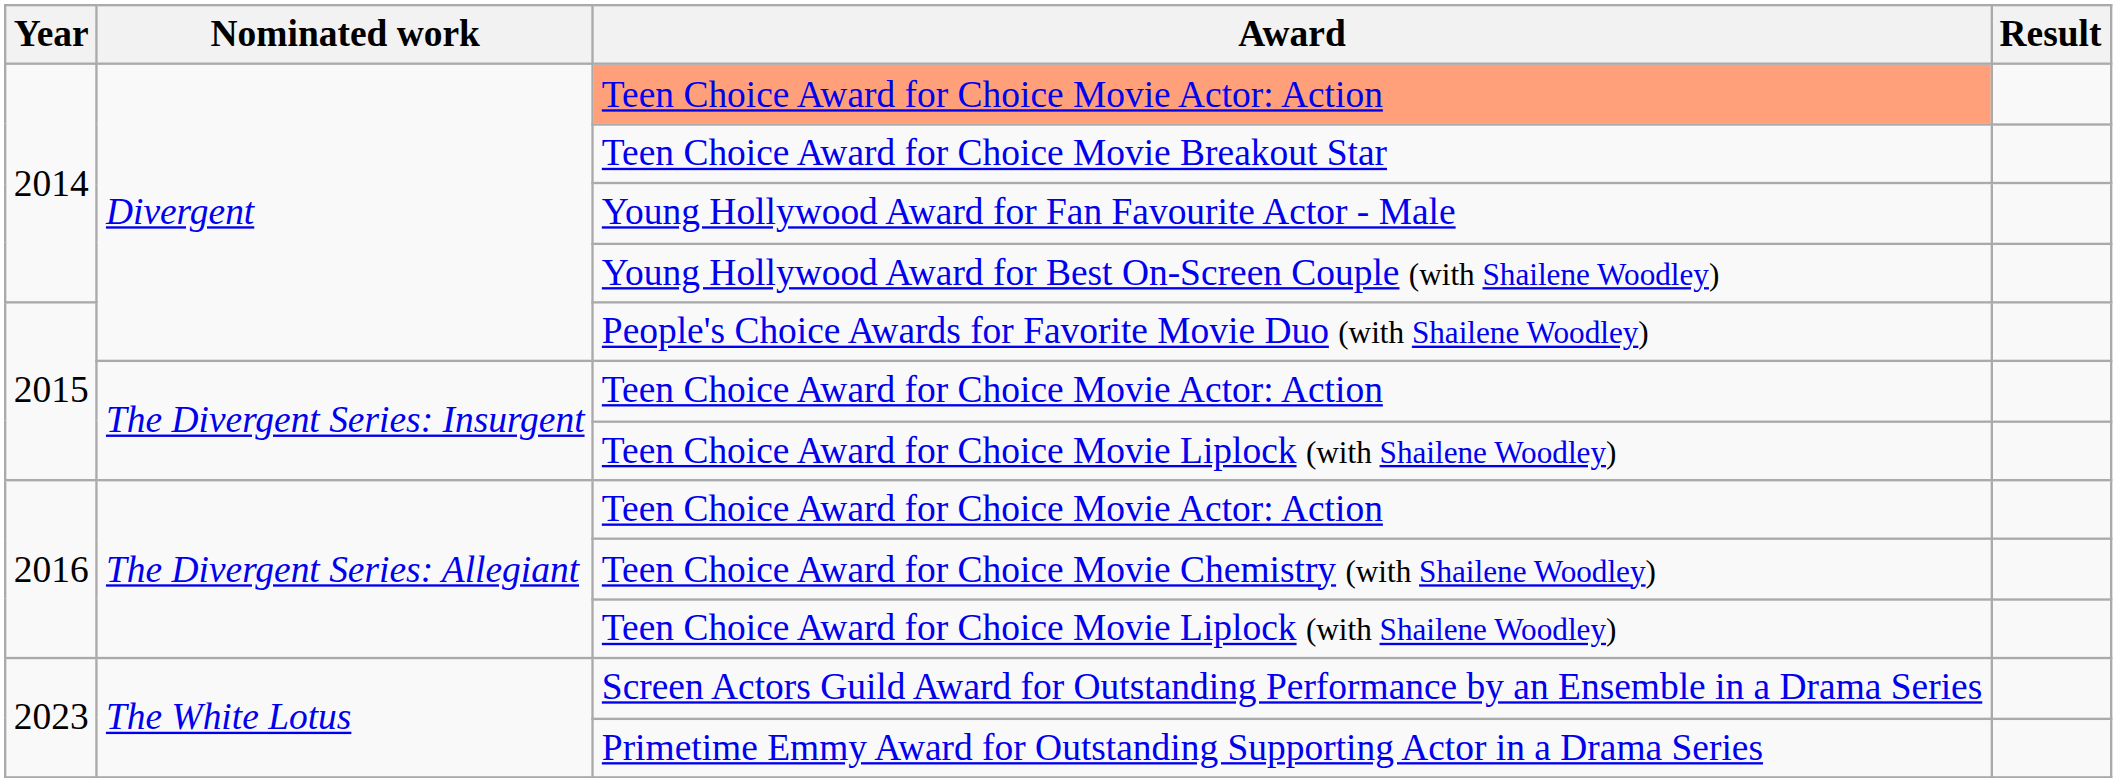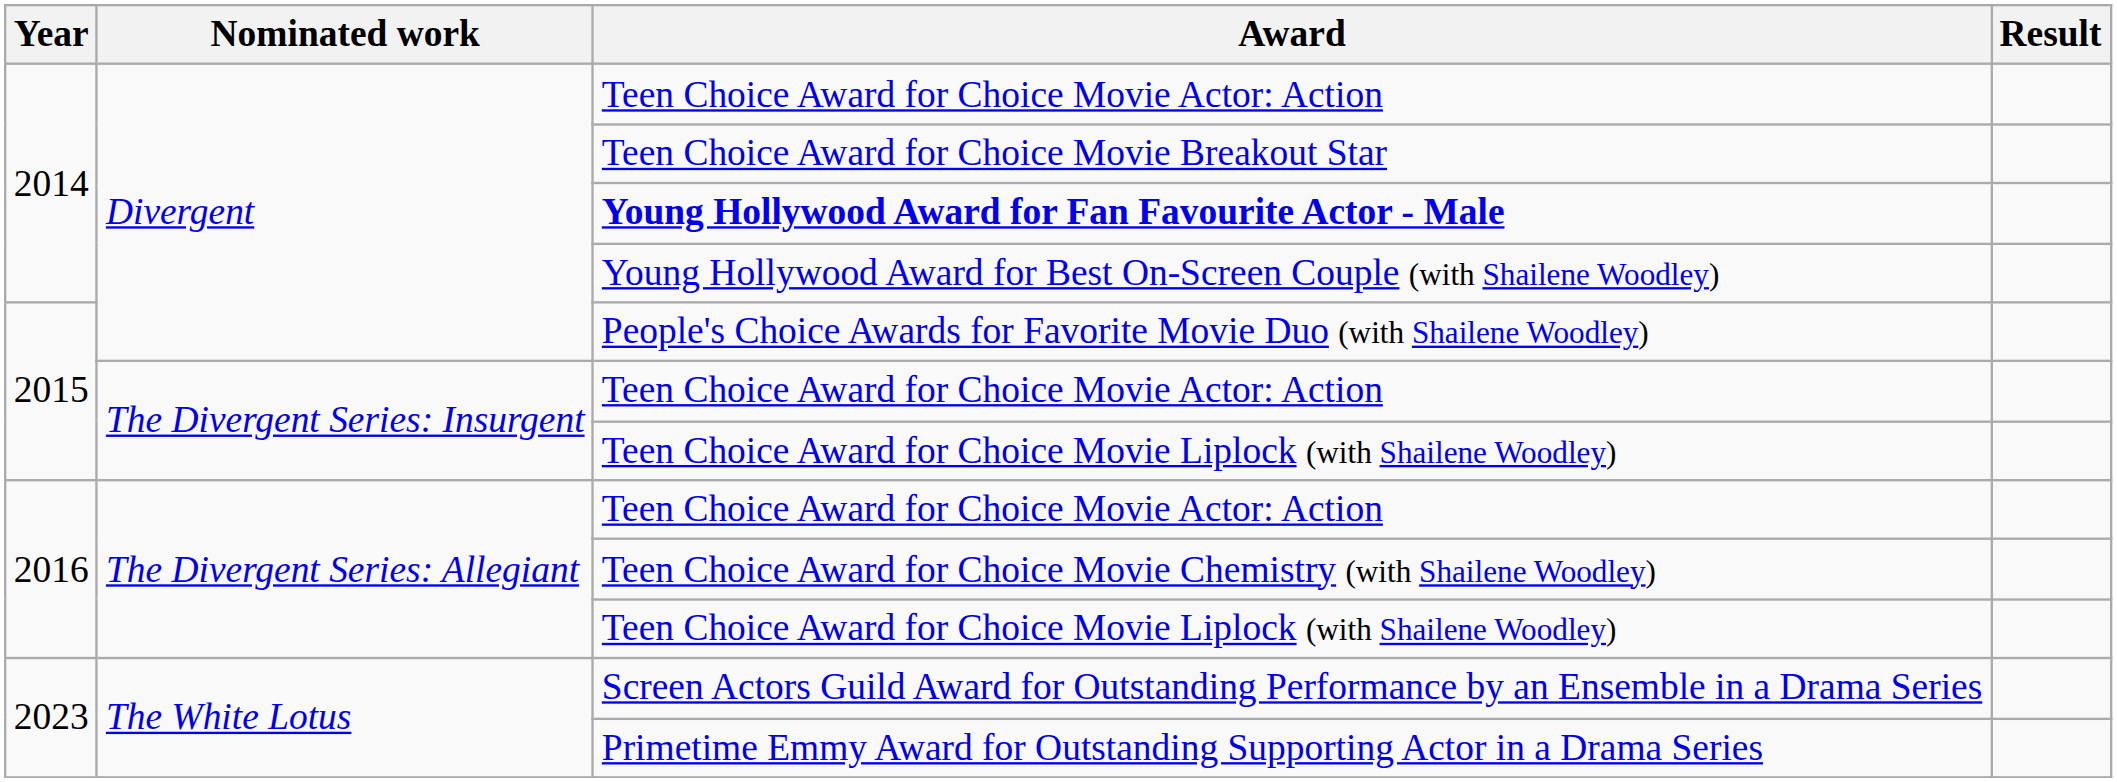(992, 93) lightsalmon background -> (992, 93) no background
(1029, 212) normal -> (1053, 212) bold
